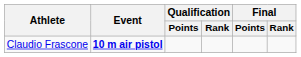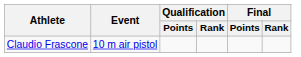(128, 45) bold -> (125, 45) normal
